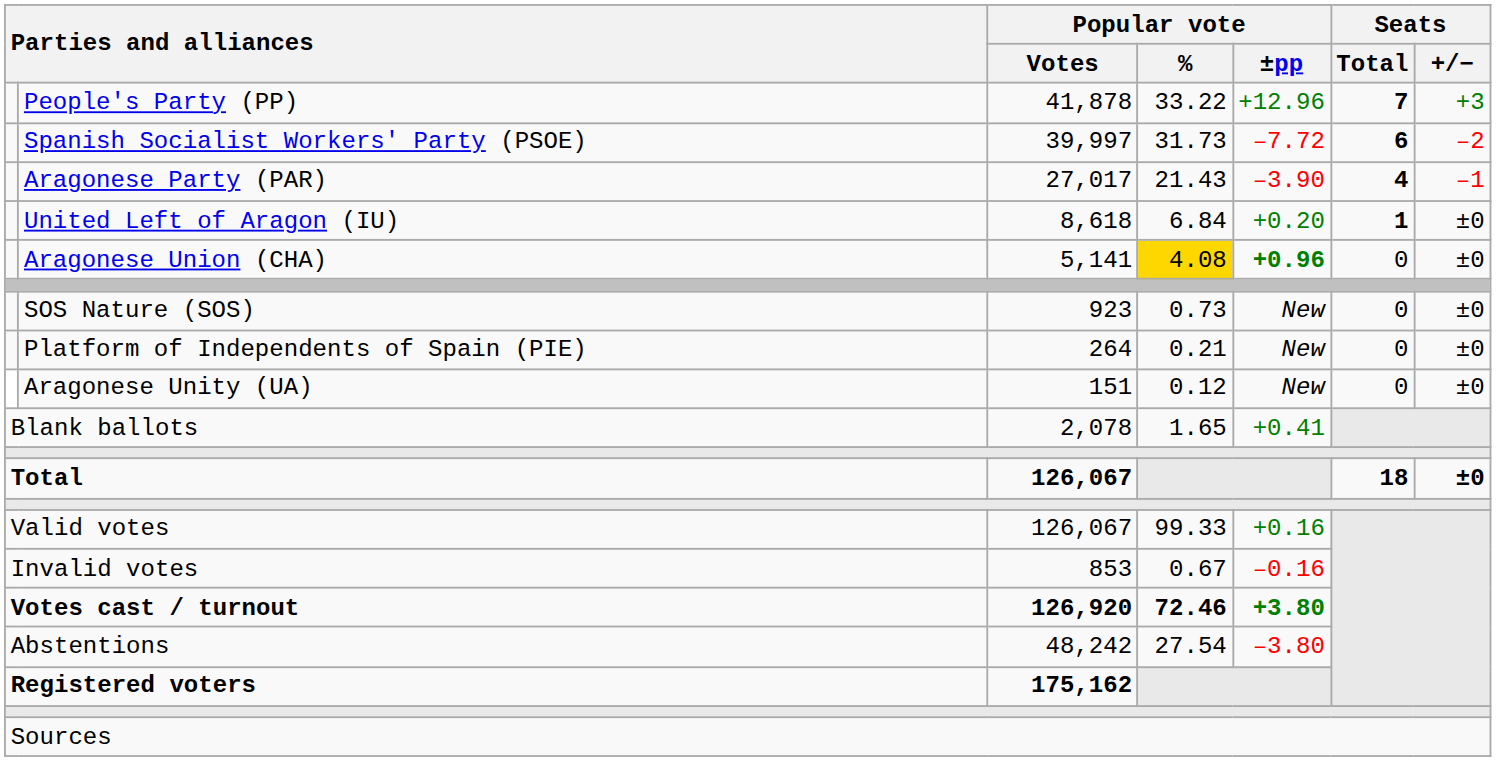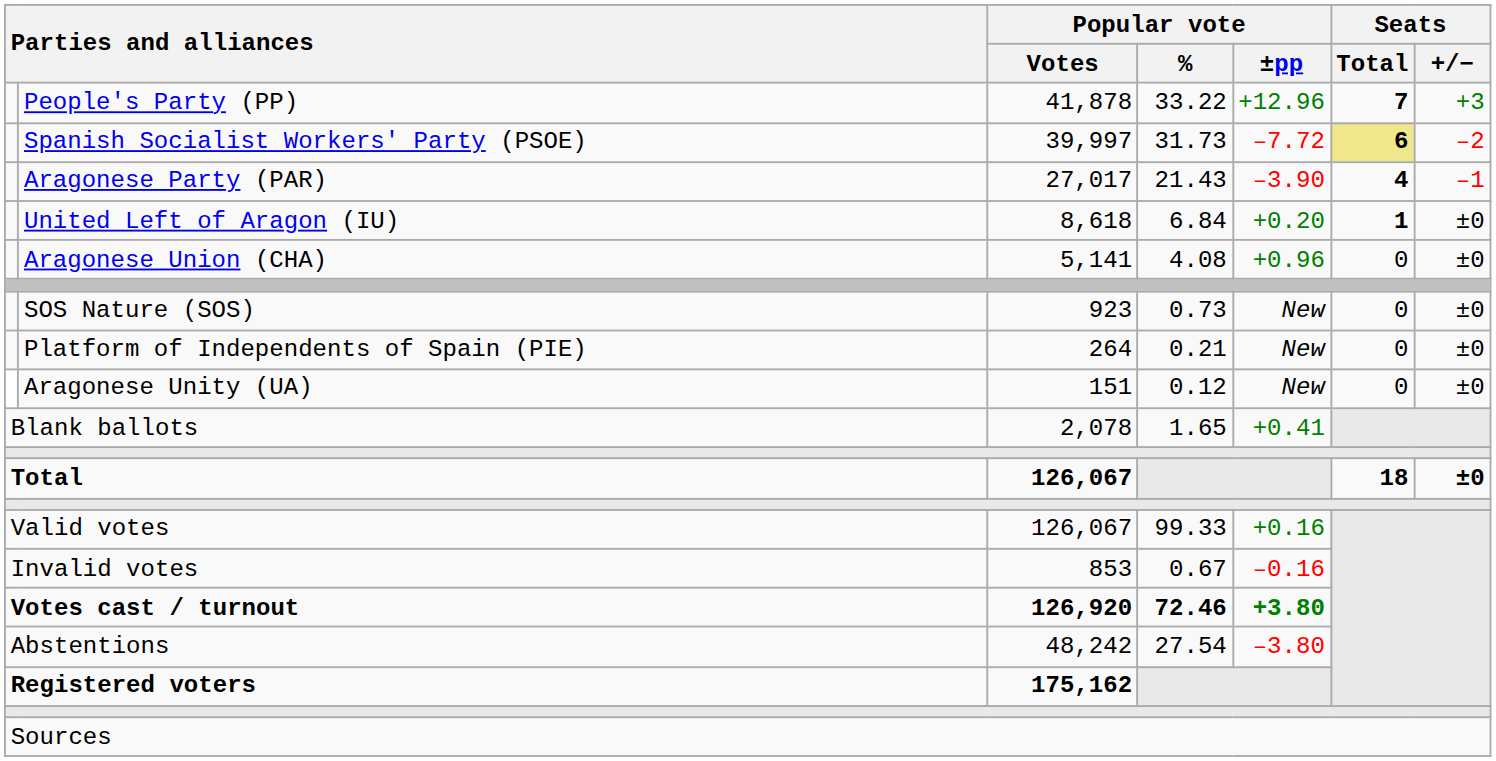(1401, 142) no background -> (1401, 142) khaki background
(1198, 260) gold background -> (1198, 260) no background
(1289, 260) bold -> (1289, 260) normal
